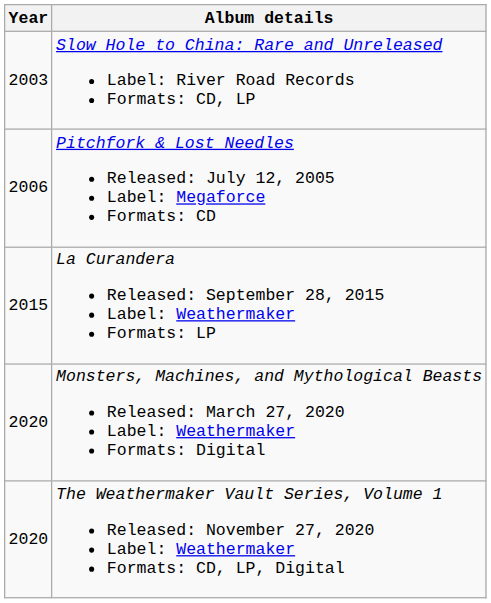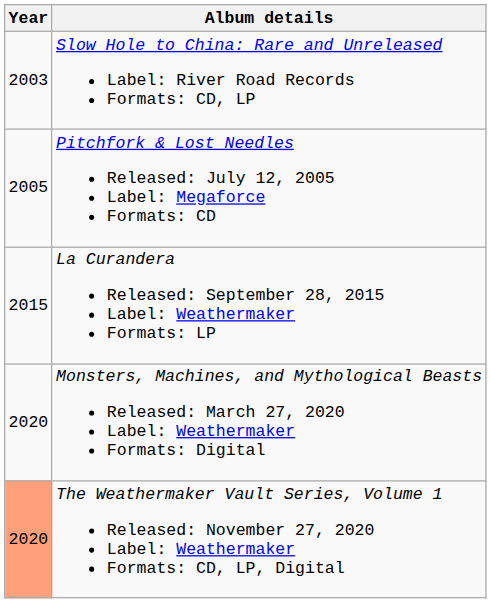(28, 188) 2006 -> (28, 188) 2005
(28, 539) no background -> (28, 539) lightsalmon background
